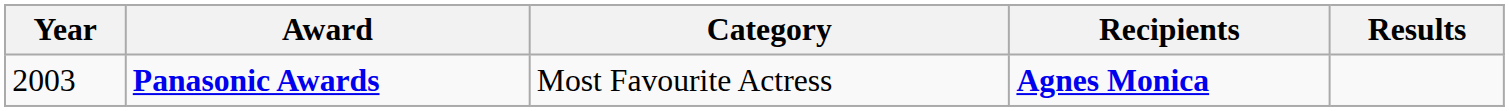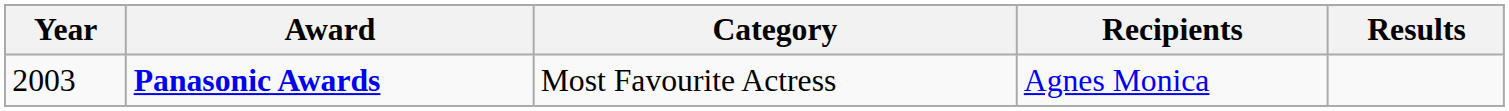(1113, 79) bold -> (1117, 79) normal
